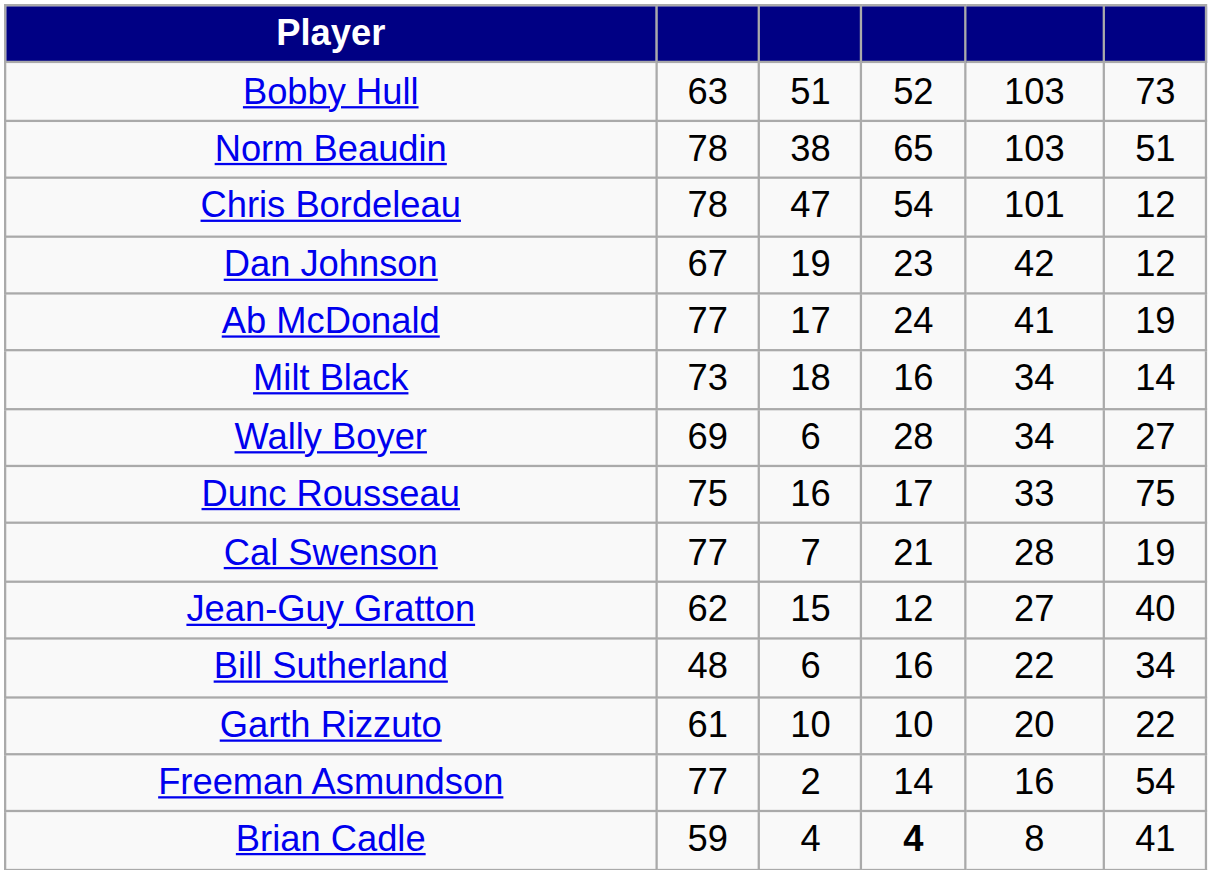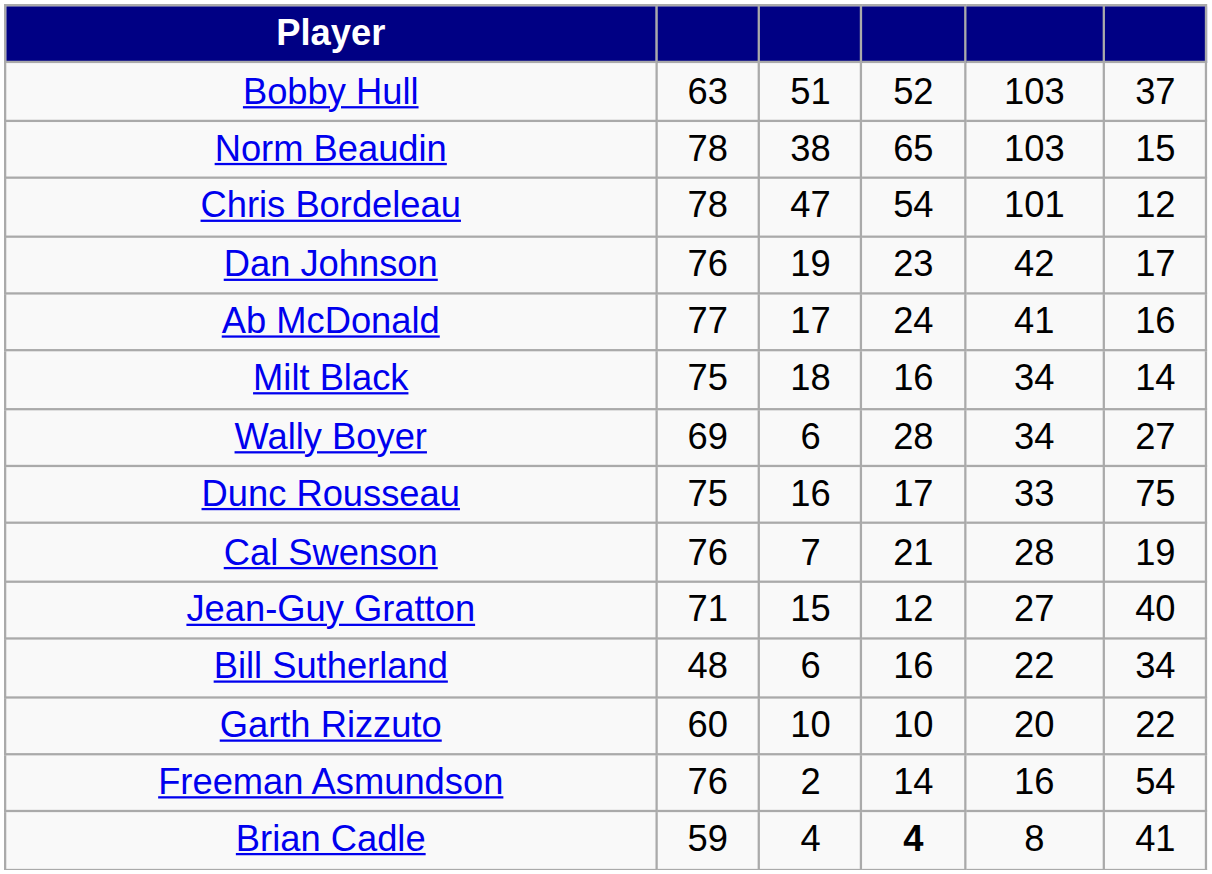(1155, 90) 73 -> (1155, 90) 37
(1155, 148) 51 -> (1155, 148) 15
(708, 263) 67 -> (708, 263) 76
(1155, 263) 12 -> (1155, 263) 17
(1155, 321) 19 -> (1155, 321) 16
(708, 378) 73 -> (708, 378) 75
(708, 551) 77 -> (708, 551) 76
(708, 609) 62 -> (708, 609) 71
(708, 724) 61 -> (708, 724) 60
(708, 782) 77 -> (708, 782) 76
